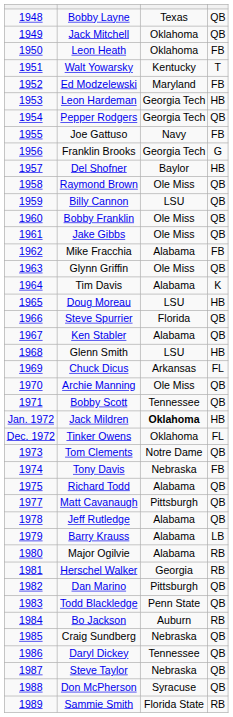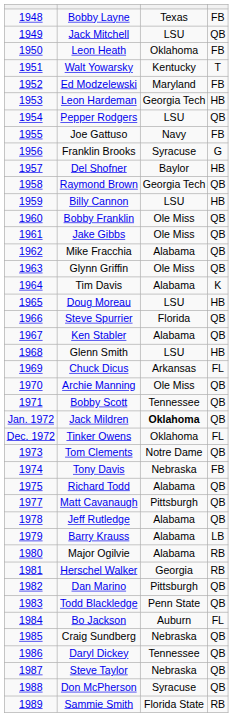(218, 17) QB -> (218, 17) FB
(174, 34) Oklahoma -> (174, 34) LSU
(174, 118) Georgia Tech -> (174, 118) LSU
(174, 151) Georgia Tech -> (174, 151) Syracuse
(174, 185) Ole Miss -> (174, 185) Georgia Tech
(218, 201) QB -> (218, 201) HB
(218, 252) FB -> (218, 252) QB
(218, 419) HB -> (218, 419) QB
(218, 620) RB -> (218, 620) FL
